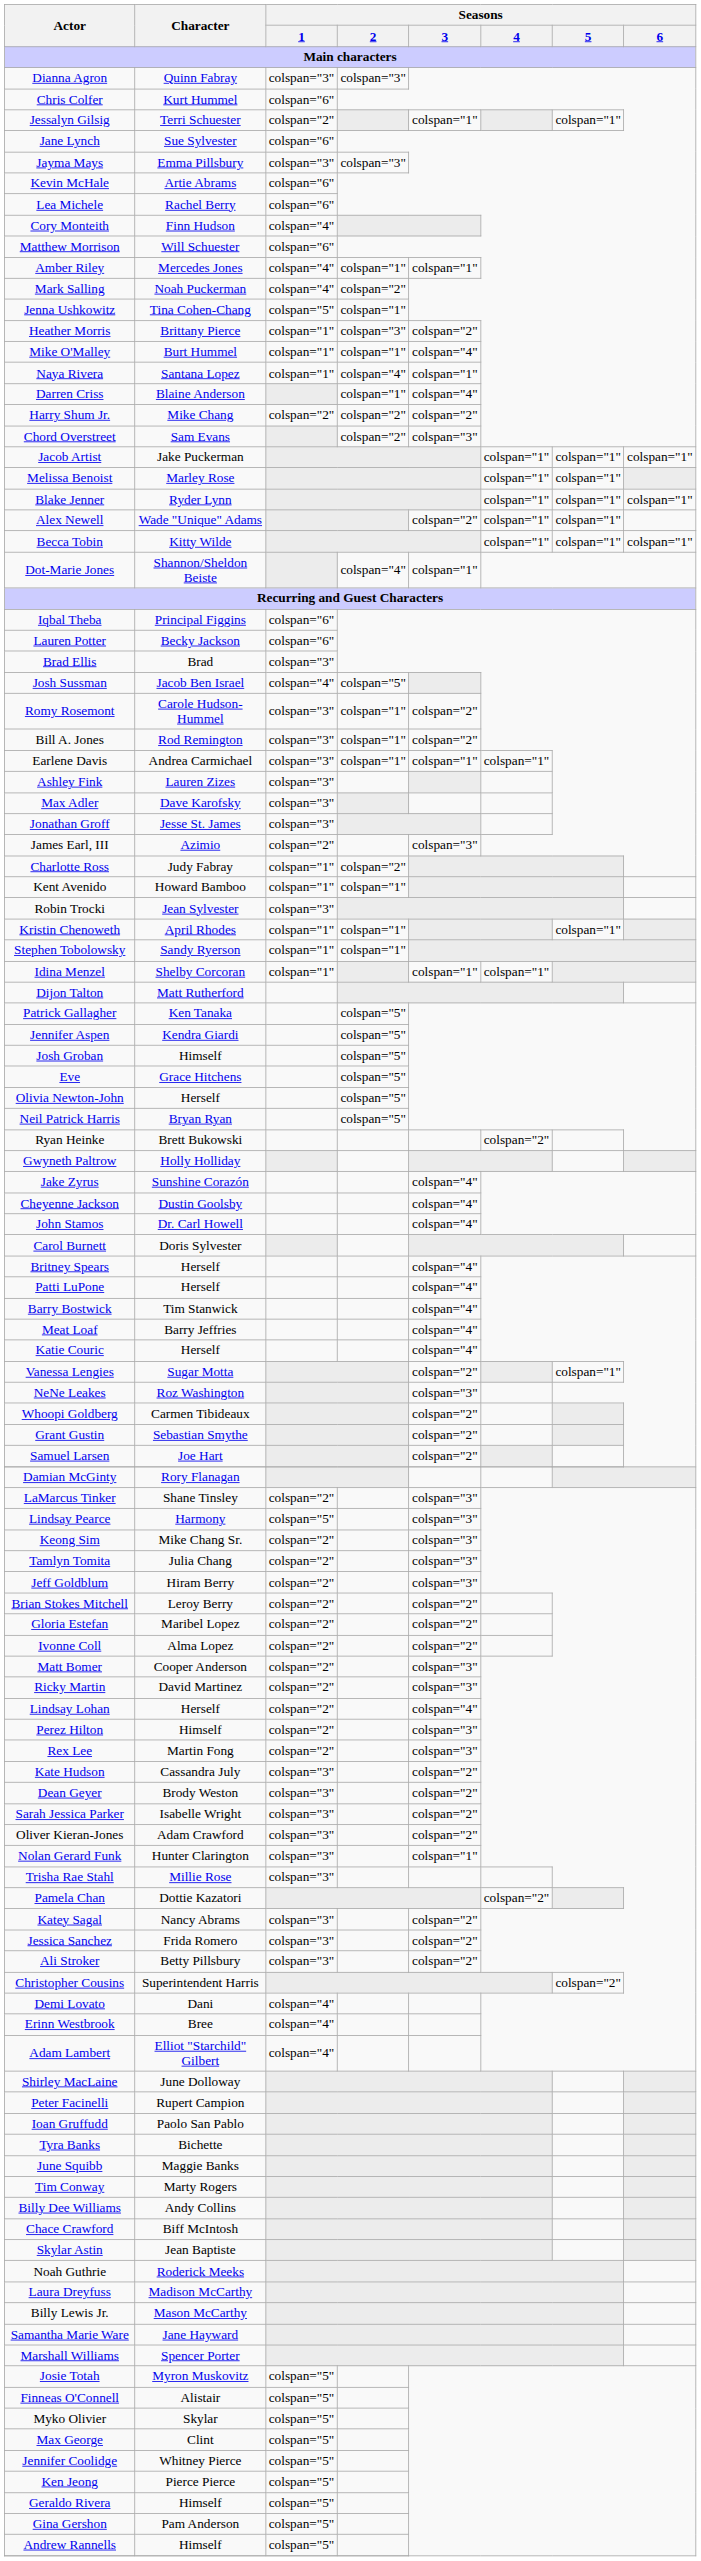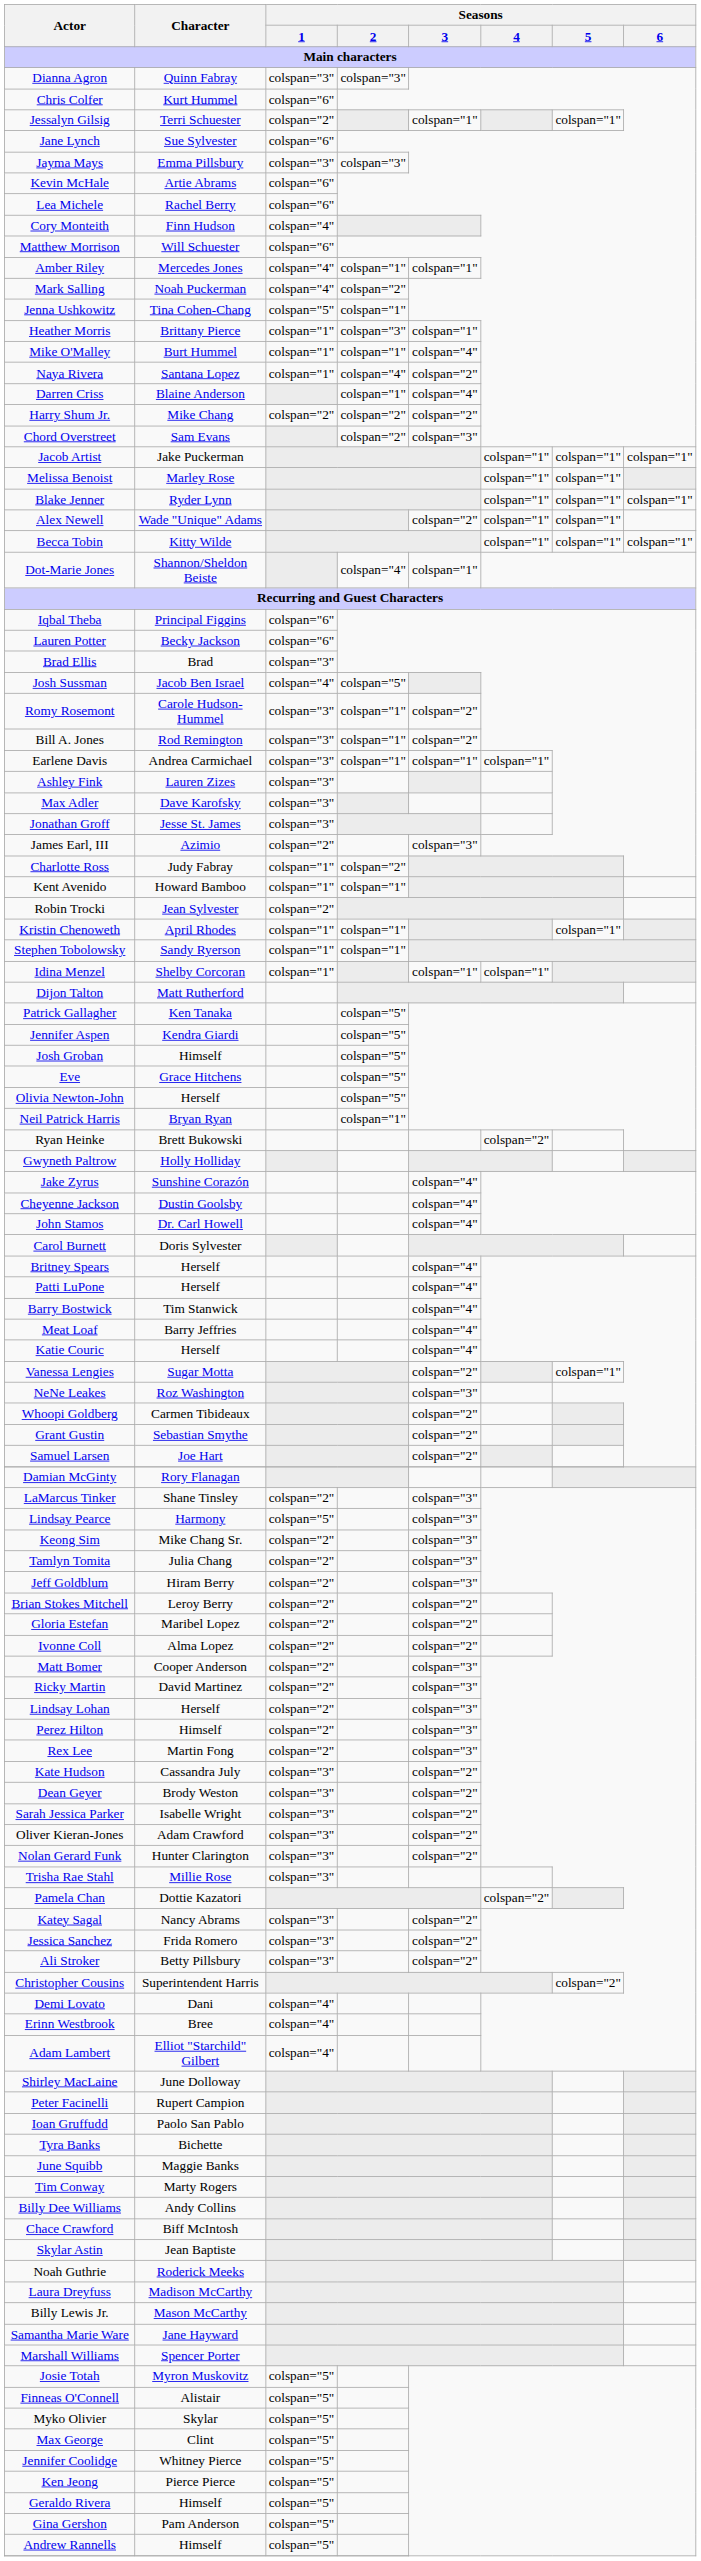(445, 330) colspan="2" -> (445, 330) colspan="1"
(445, 373) colspan="1" -> (445, 373) colspan="2"
(301, 908) colspan="3" -> (301, 908) colspan="2"
(373, 1119) colspan="5" -> (373, 1119) colspan="1"
(445, 1708) colspan="4" -> (445, 1708) colspan="3"
(445, 1856) colspan="1" -> (445, 1856) colspan="2"
